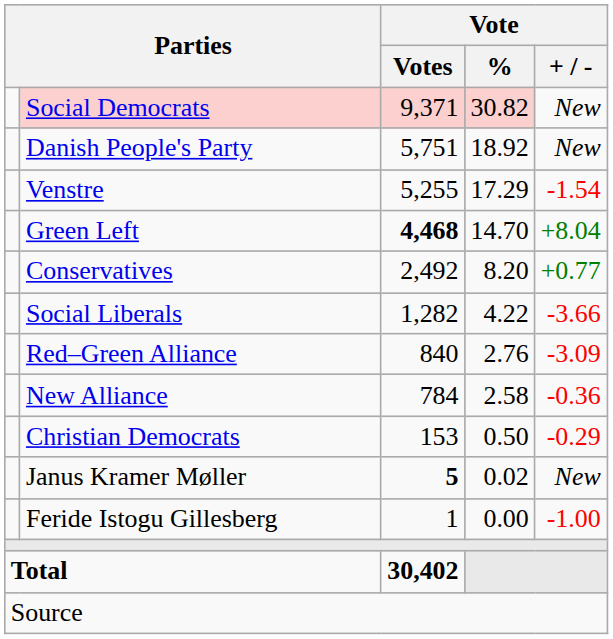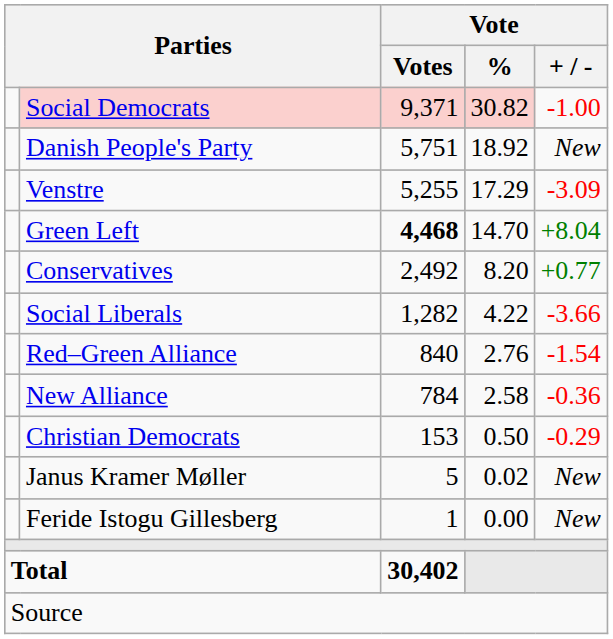(578, 107) New -> (574, 107) -1.00
(574, 189) -1.54 -> (574, 189) -3.09
(574, 353) -3.09 -> (574, 353) -1.54
(452, 477) bold -> (452, 477) normal
(574, 518) -1.00 -> (578, 518) New
